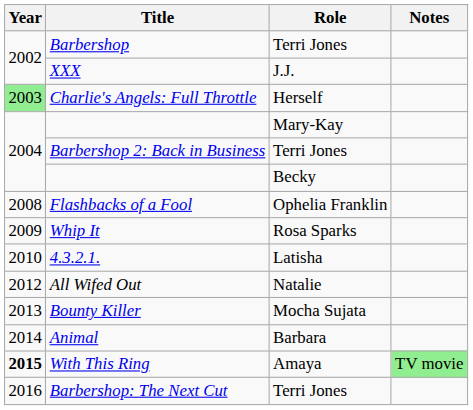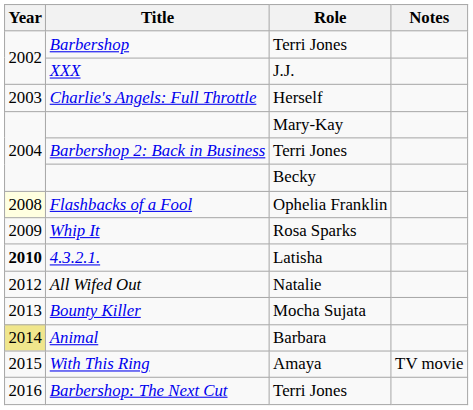(25, 97) lightgreen background -> (25, 97) no background
(25, 204) no background -> (25, 204) lightyellow background
(25, 257) normal -> (25, 257) bold
(25, 337) no background -> (25, 337) khaki background
(25, 364) bold -> (25, 364) normal
(429, 364) lightgreen background -> (429, 364) no background
